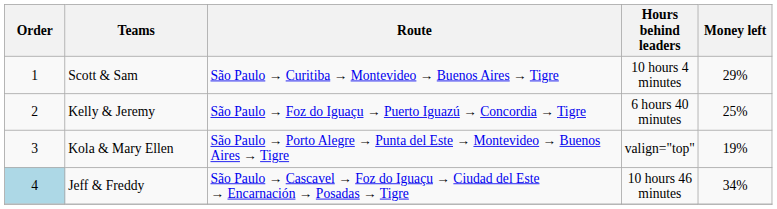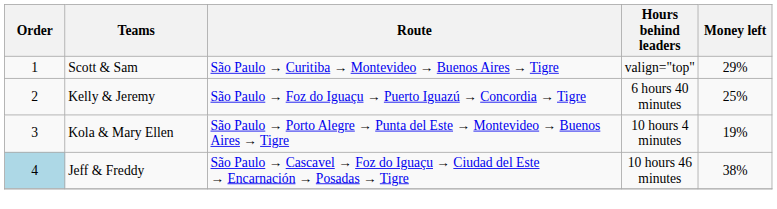(660, 75) 10 hours 4 minutes -> (660, 67) valign="top"
(660, 148) valign="top" -> (660, 133) 10 hours 4 minutes
(735, 185) 34% -> (735, 170) 38%
